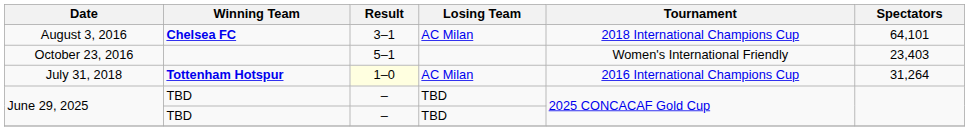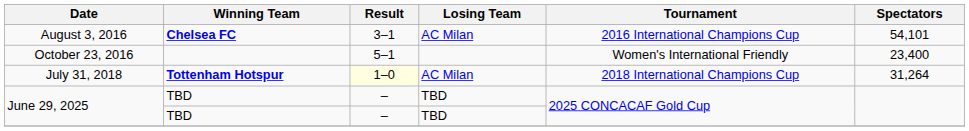(700, 34) 2018 International Champions Cup -> (700, 34) 2016 International Champions Cup
(910, 34) 64,101 -> (910, 34) 54,101
(910, 55) 23,403 -> (910, 55) 23,400
(700, 75) 2016 International Champions Cup -> (700, 75) 2018 International Champions Cup
